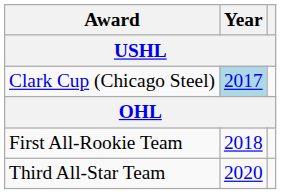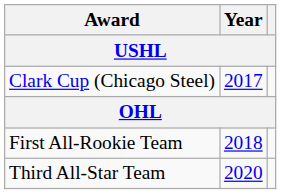(243, 81) lightblue background -> (243, 81) no background
